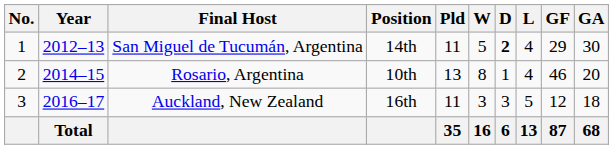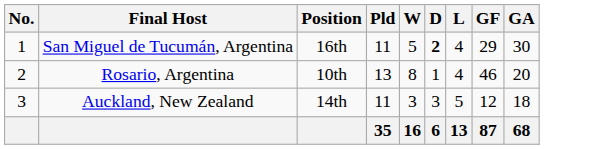- column: (73, 18)
(401, 46) 14th -> (332, 46) 16th
(401, 102) 16th -> (332, 102) 14th
